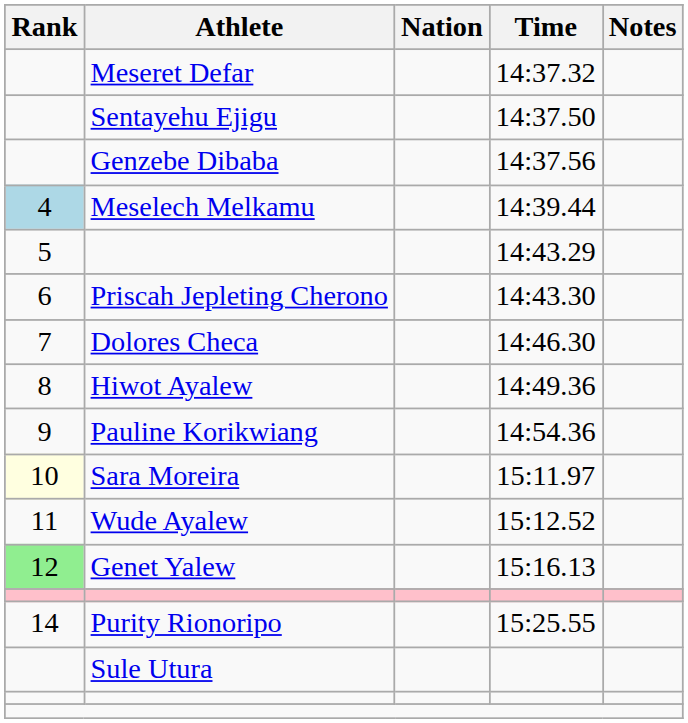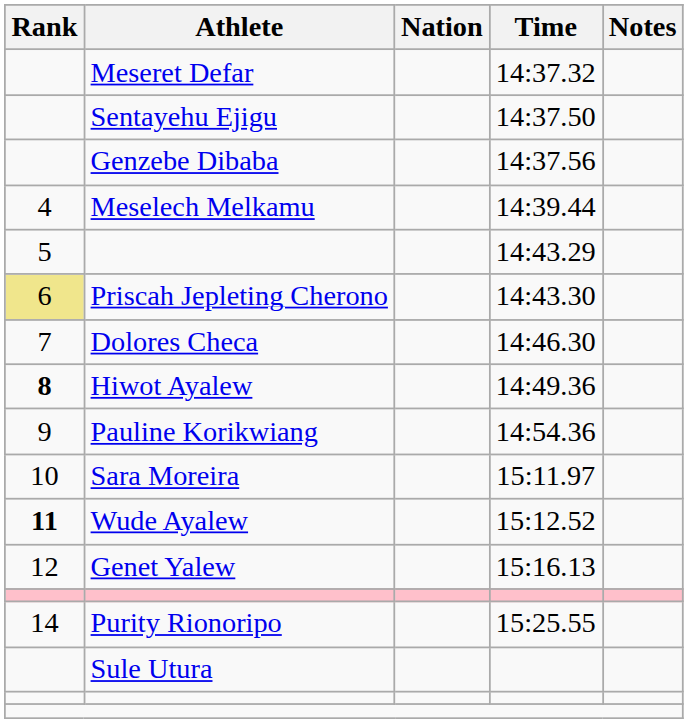(44, 206) lightblue background -> (44, 206) no background
(44, 296) no background -> (44, 296) khaki background
(44, 386) normal -> (44, 386) bold
(44, 476) lightyellow background -> (44, 476) no background
(44, 521) normal -> (44, 521) bold
(44, 565) lightgreen background -> (44, 565) no background
